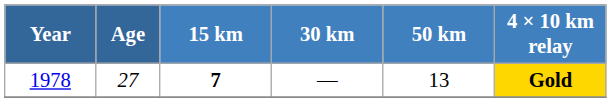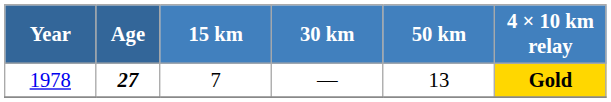(128, 80) normal -> (128, 80) bold
(216, 80) bold -> (216, 80) normal
